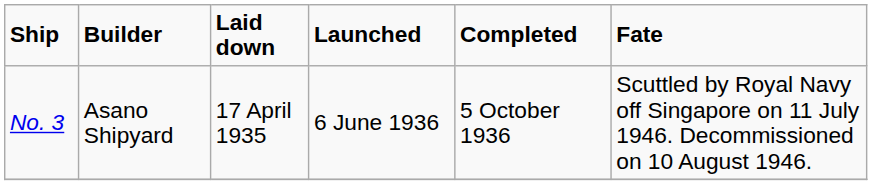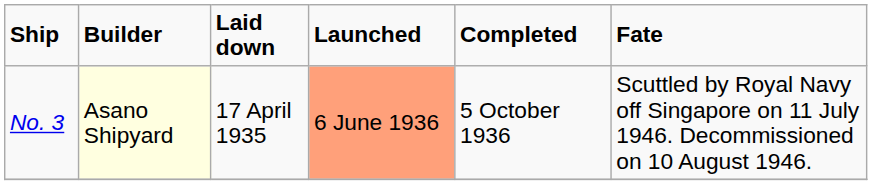(129, 122) no background -> (129, 122) lightyellow background
(376, 122) no background -> (376, 122) lightsalmon background
